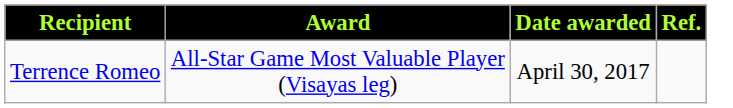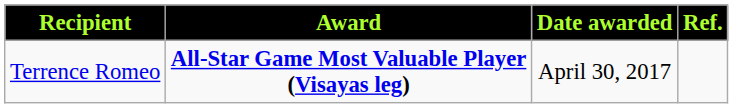(338, 71) normal -> (349, 71) bold
